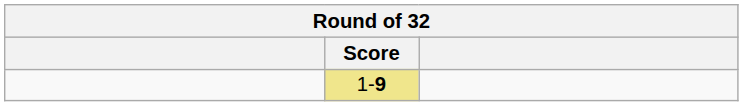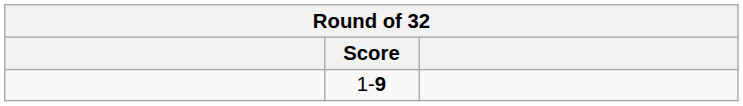(371, 85) khaki background -> (371, 85) no background
